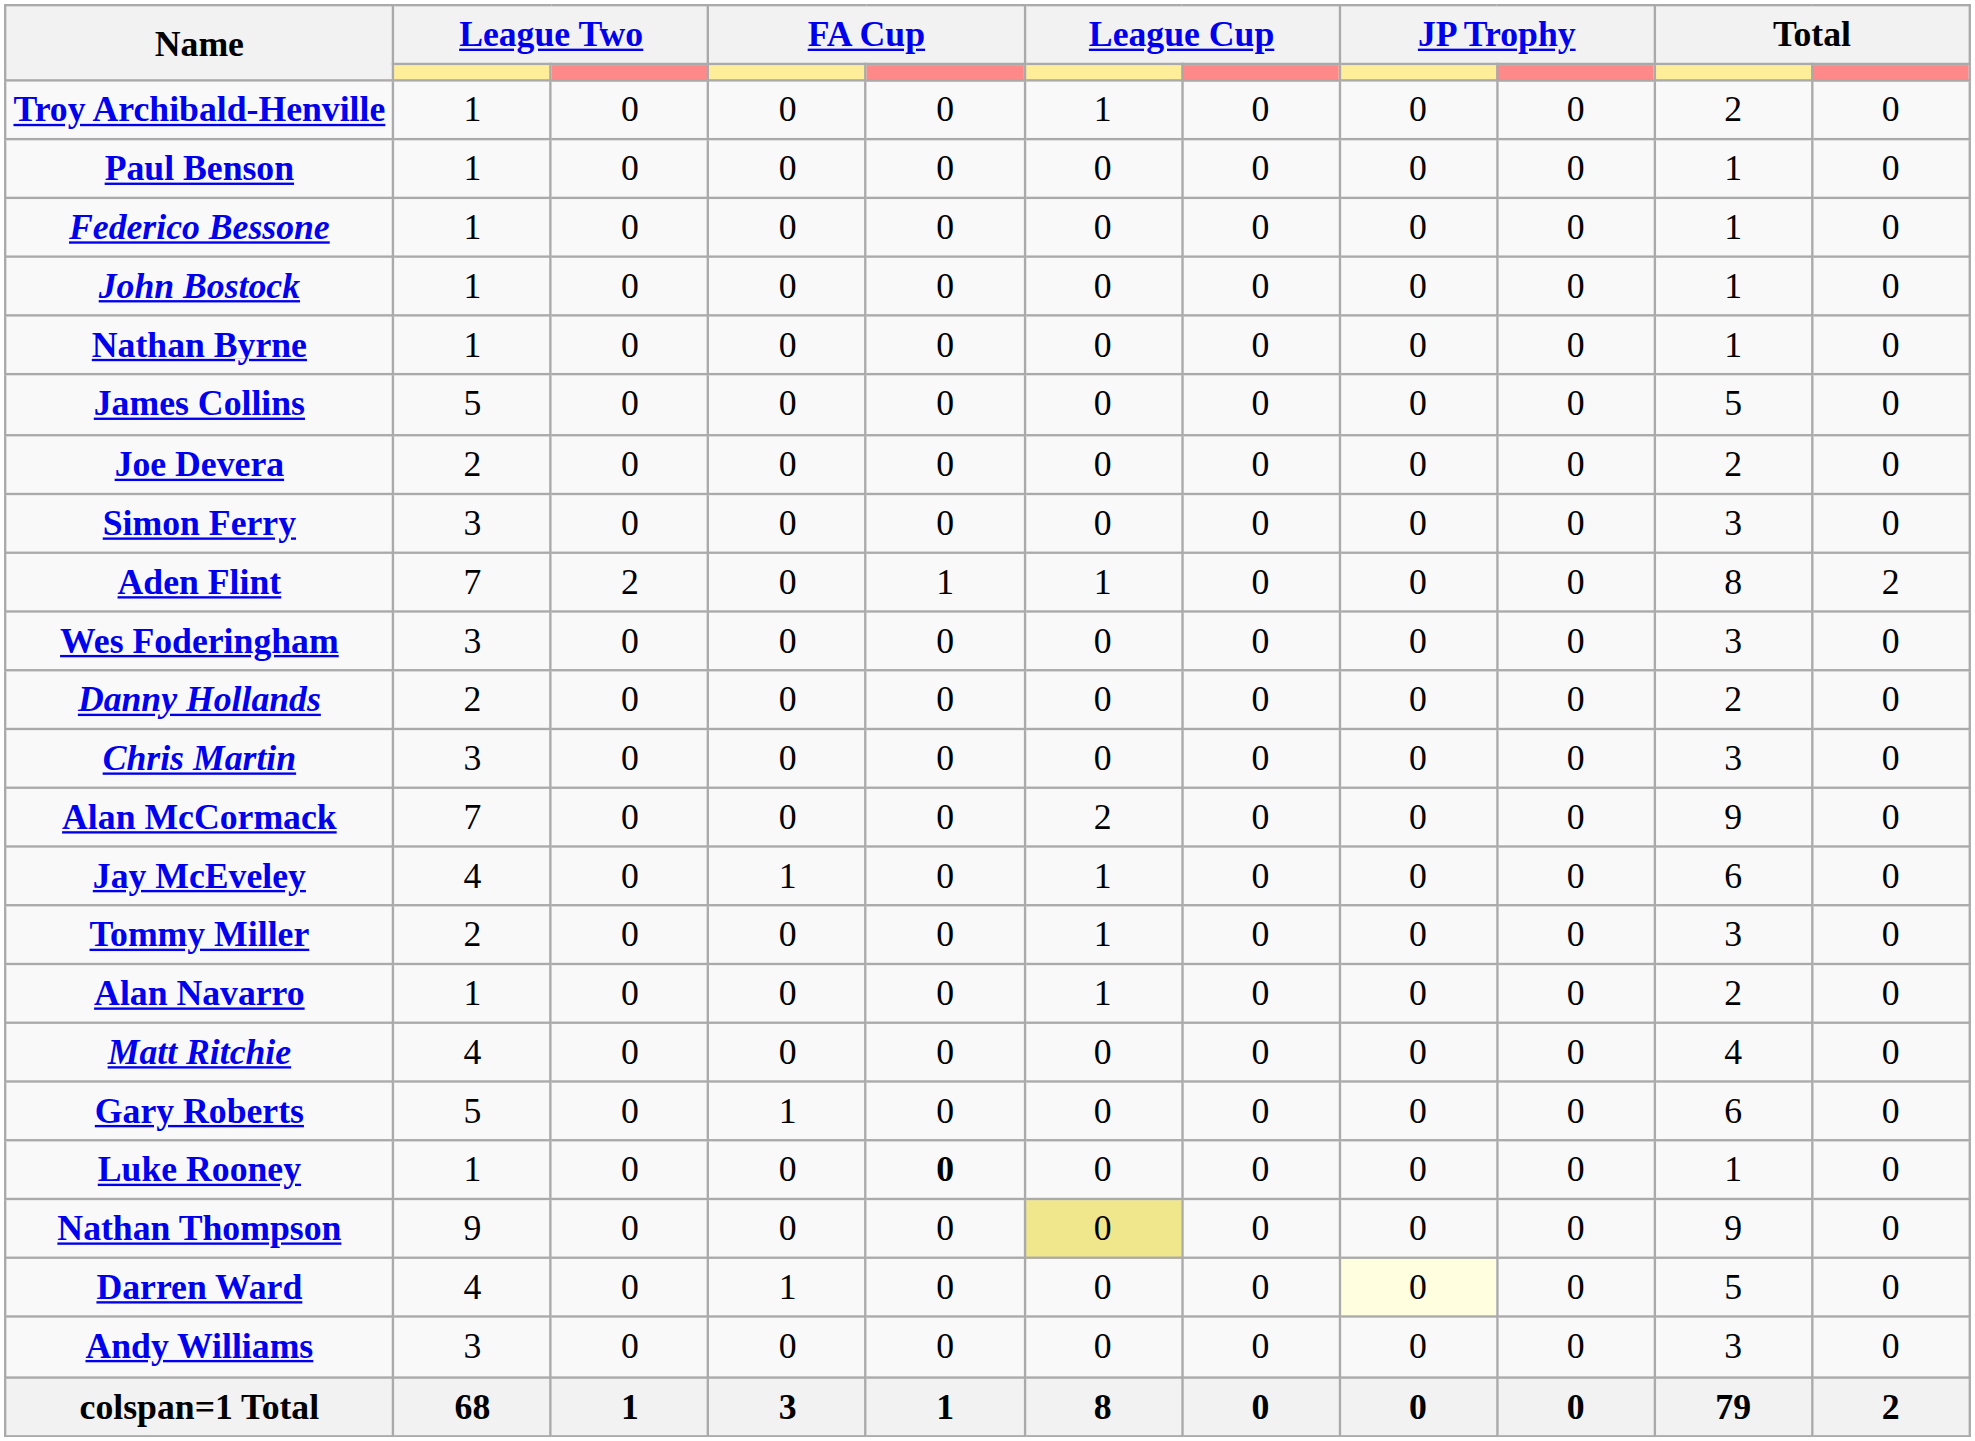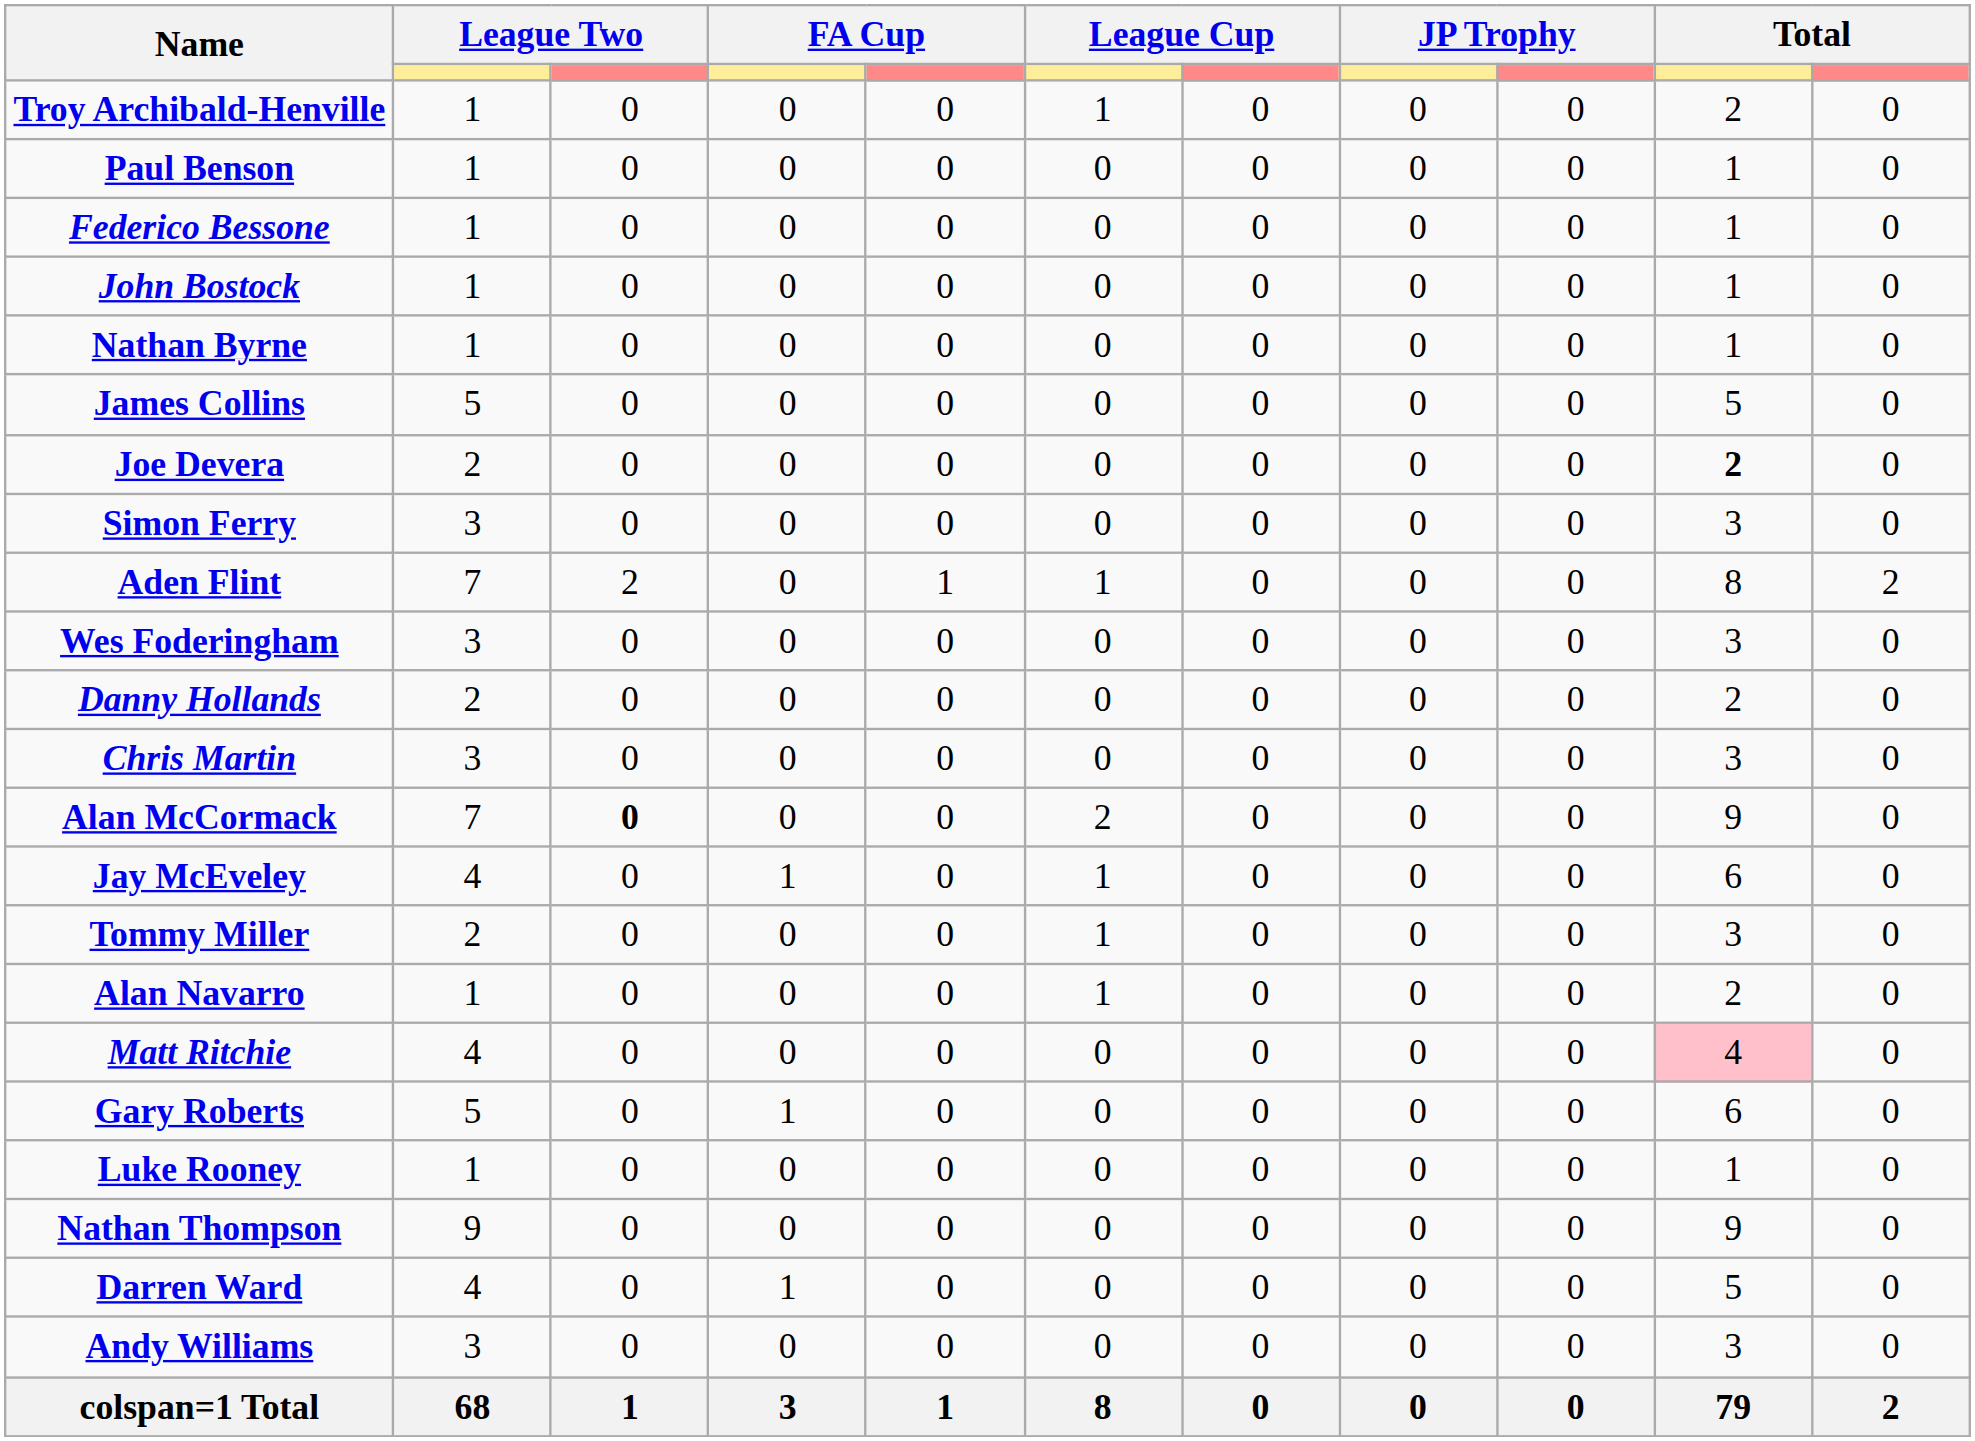(1733, 463) normal -> (1733, 463) bold
(630, 816) normal -> (630, 816) bold
(1733, 1051) no background -> (1733, 1051) pink background
(945, 1169) bold -> (945, 1169) normal
(1103, 1228) khaki background -> (1103, 1228) no background
(1418, 1287) lightyellow background -> (1418, 1287) no background
